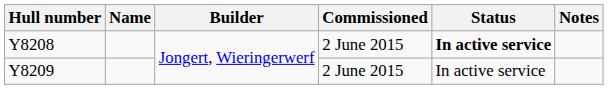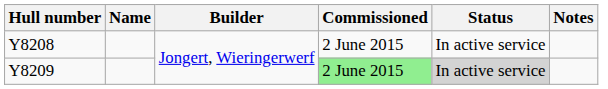(493, 44) bold -> (491, 44) normal
(363, 71) no background -> (363, 71) lightgreen background
(491, 71) no background -> (491, 71) lightgrey background
